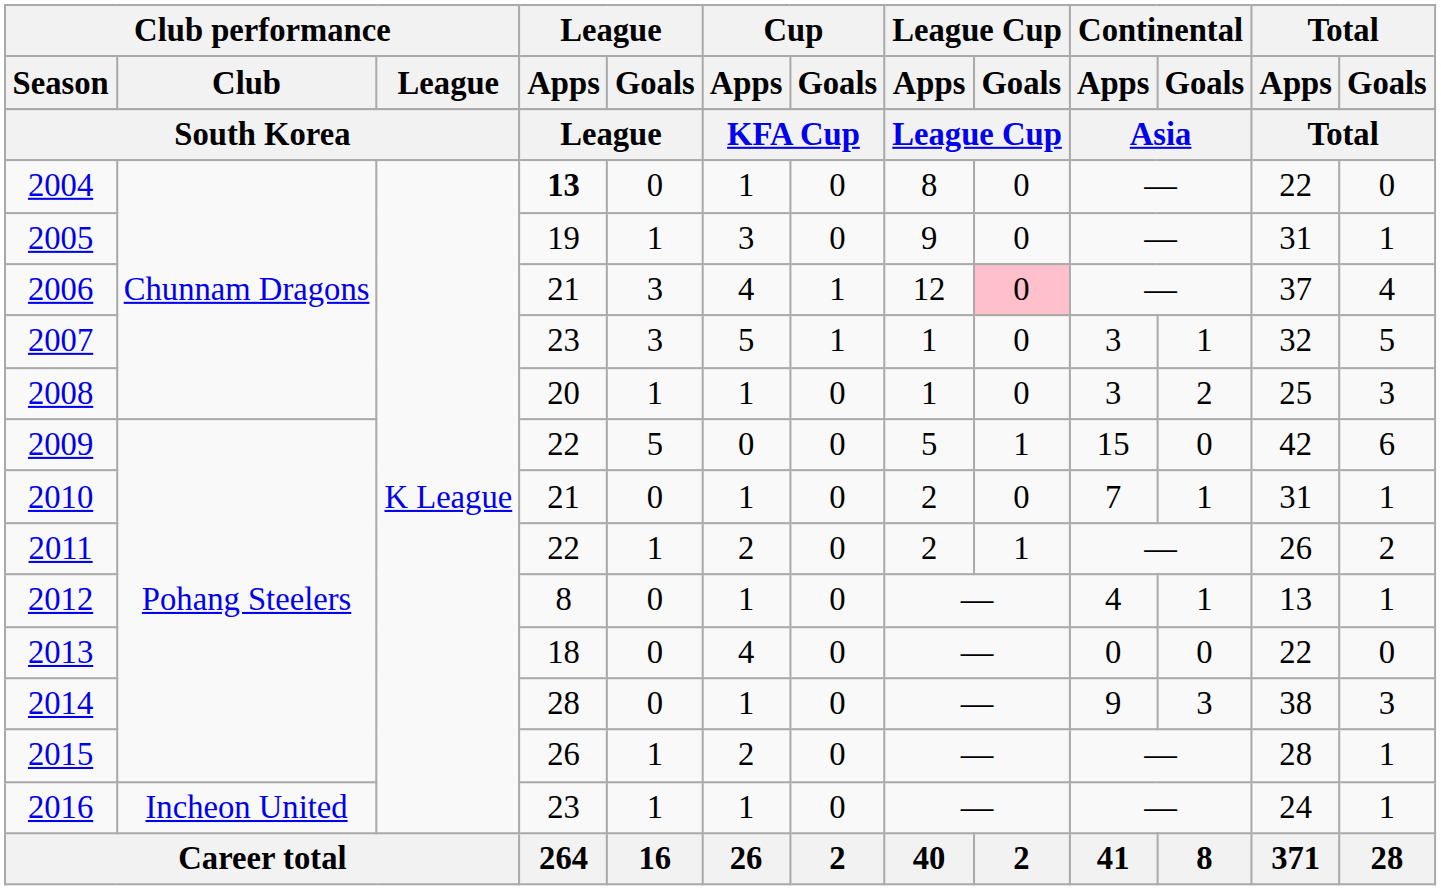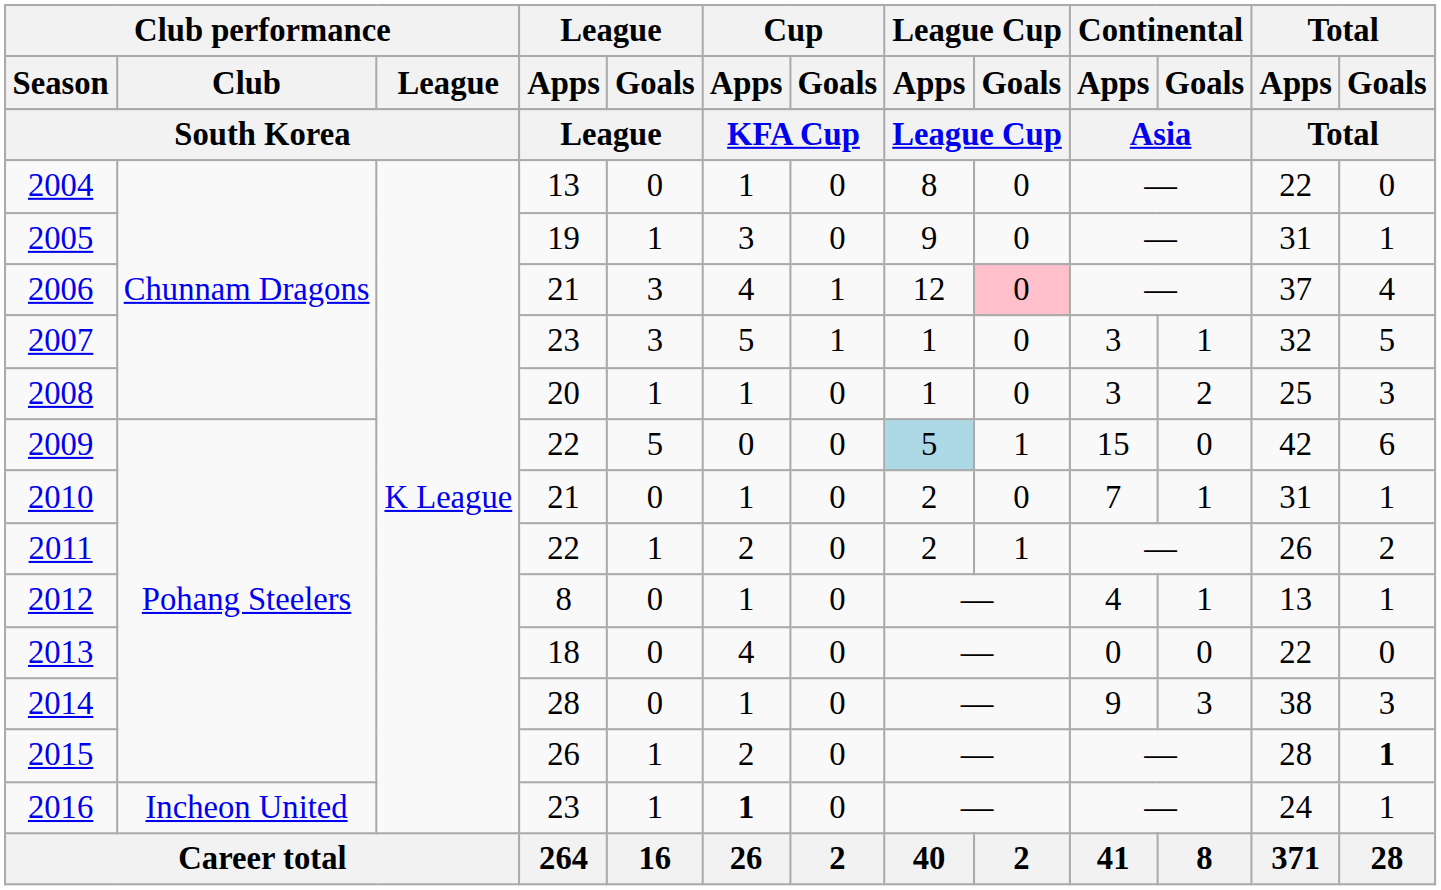(564, 185) bold -> (564, 185) normal
(929, 444) no background -> (929, 444) lightblue background
(1387, 755) normal -> (1387, 755) bold
(746, 806) normal -> (746, 806) bold
